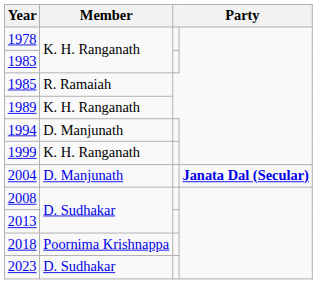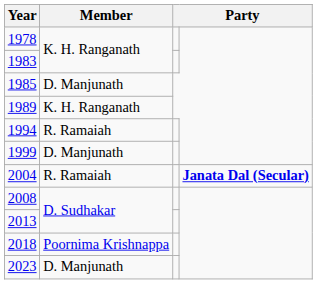(77, 84) R. Ramaiah -> (83, 84) D. Manjunath
(83, 130) D. Manjunath -> (77, 130) R. Ramaiah
(92, 152) K. H. Ranganath -> (83, 152) D. Manjunath
(83, 175) D. Manjunath -> (77, 175) R. Ramaiah
(79, 267) D. Sudhakar -> (83, 267) D. Manjunath
